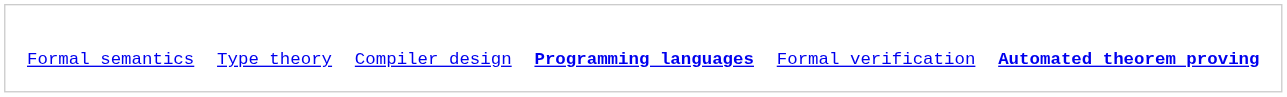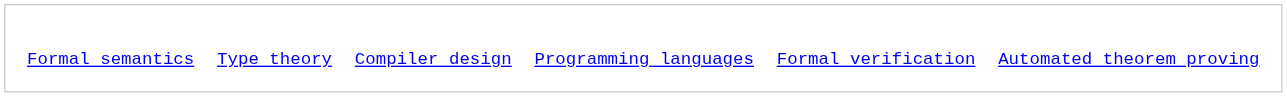(644, 60) bold -> (644, 60) normal
(1129, 60) bold -> (1129, 60) normal
